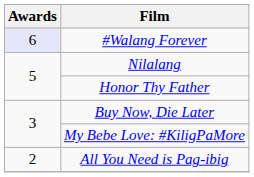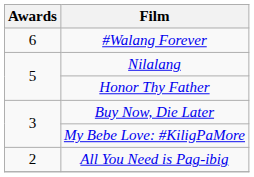(32, 40) lavender background -> (32, 40) no background
